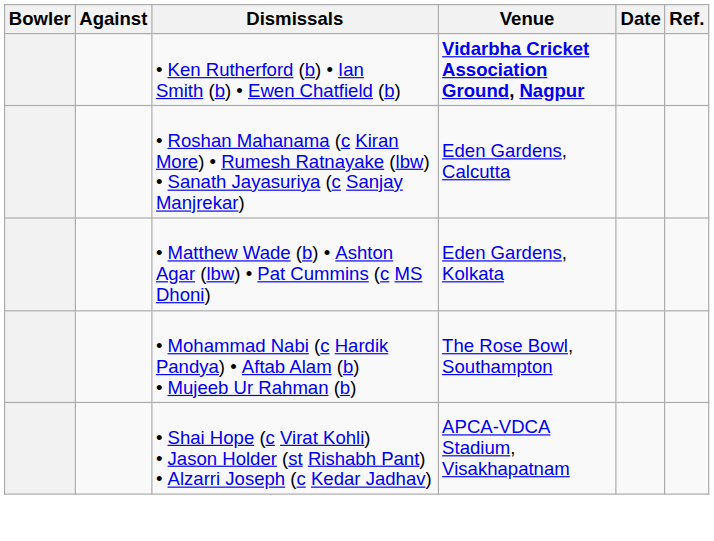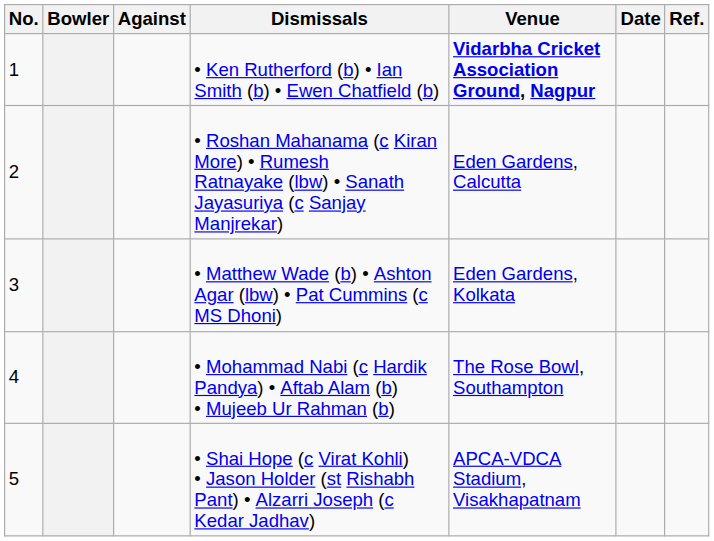+ column: (24, 19)
